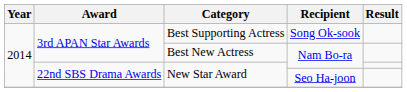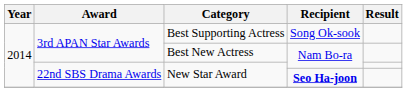(325, 77) normal -> (325, 77) bold
